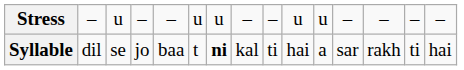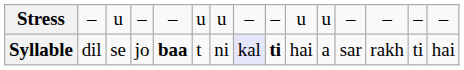(171, 49) normal -> (173, 49) bold
(219, 49) bold -> (222, 49) normal
(247, 49) no background -> (249, 49) lavender background
(273, 49) normal -> (275, 49) bold
